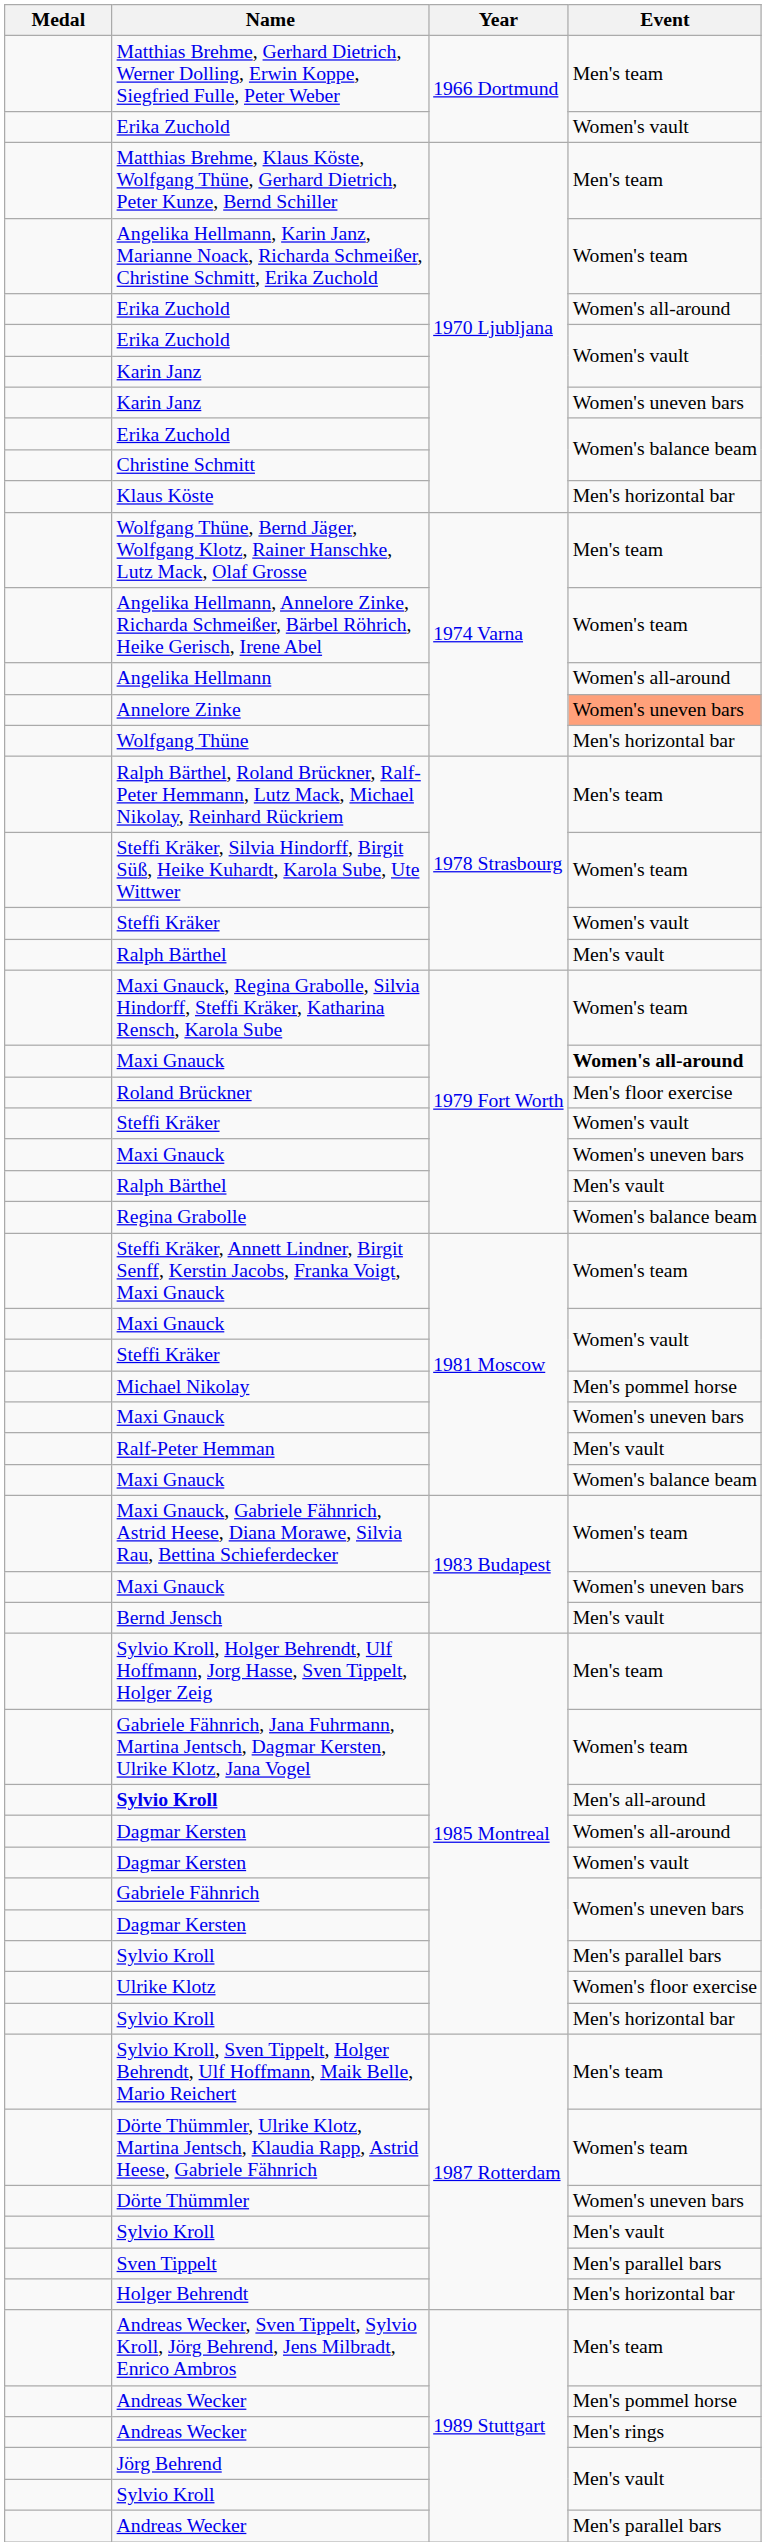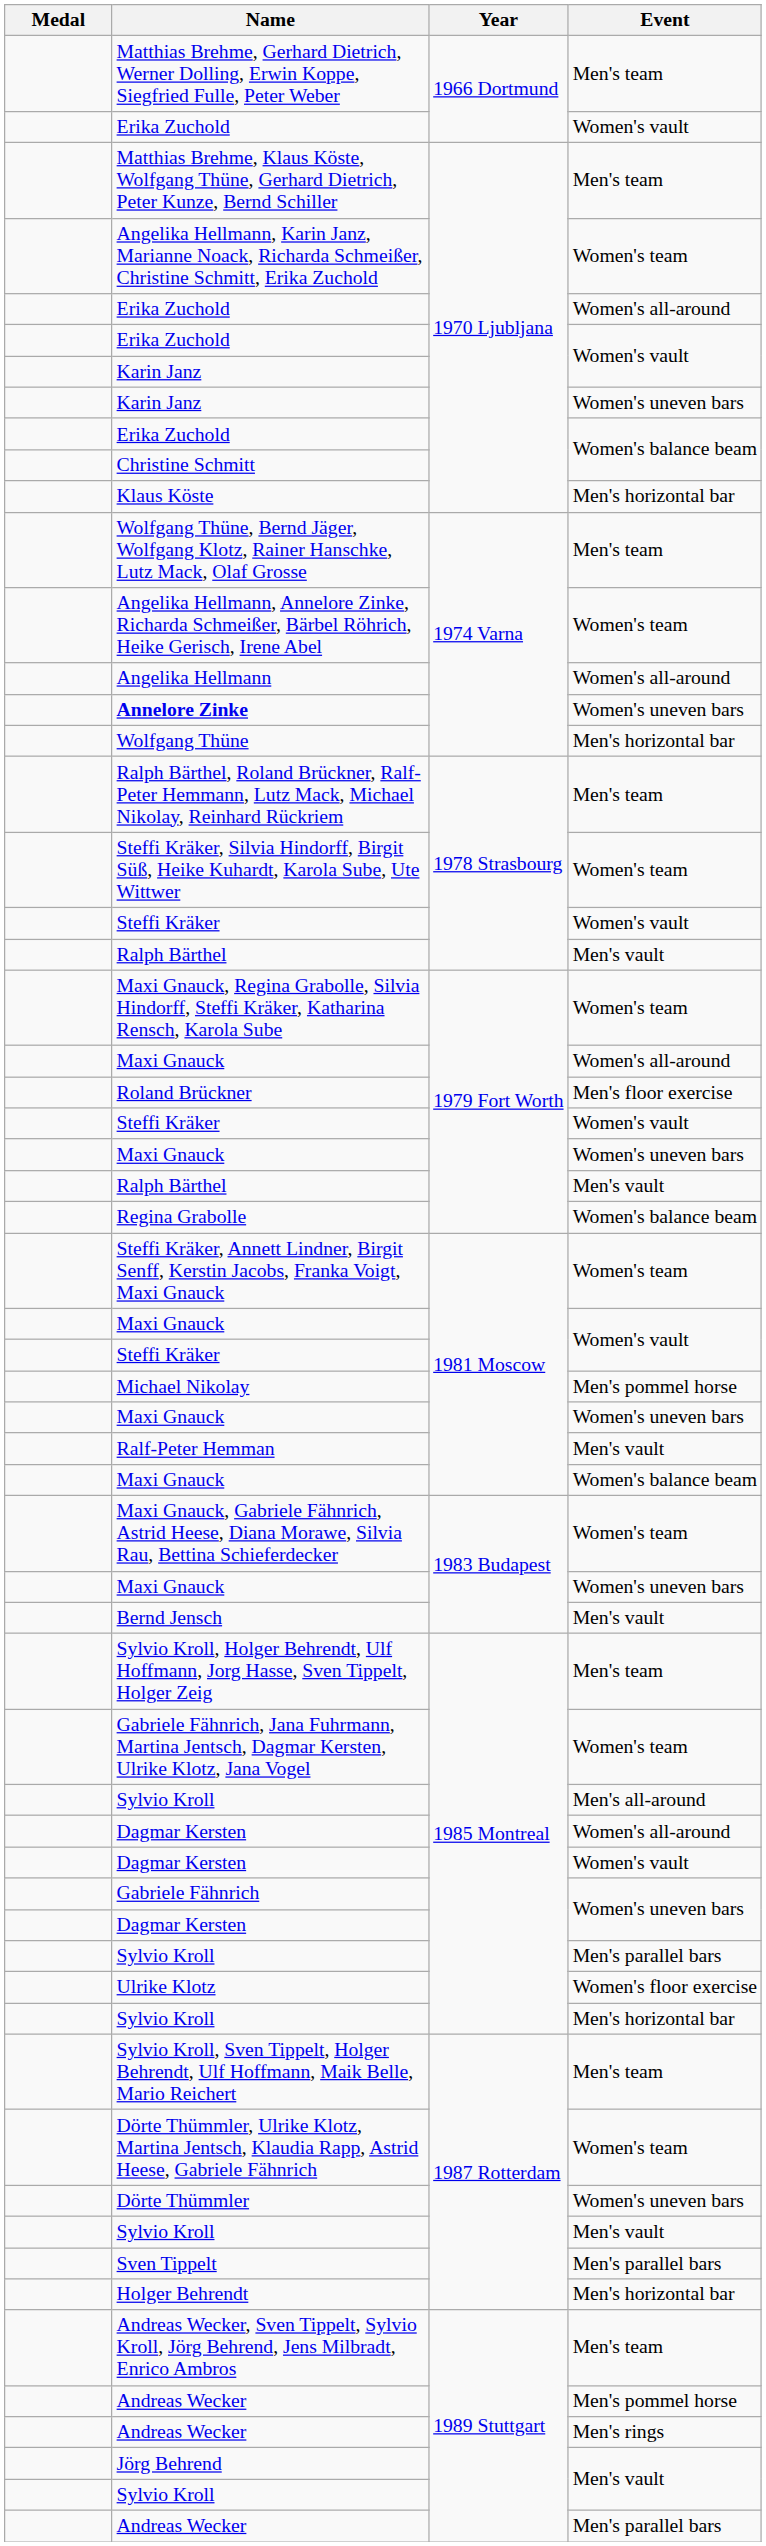(179, 709) normal -> (182, 709) bold
(658, 709) lightsalmon background -> (658, 709) no background
(658, 1060) bold -> (651, 1060) normal
(167, 1799) bold -> (166, 1799) normal
